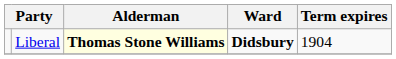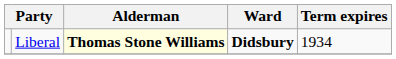(316, 41) 1904 -> (316, 41) 1934
